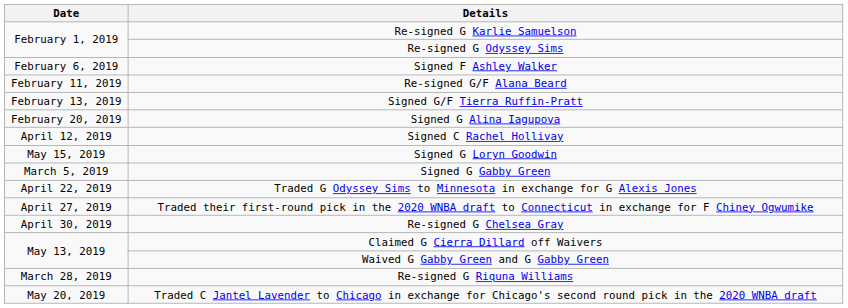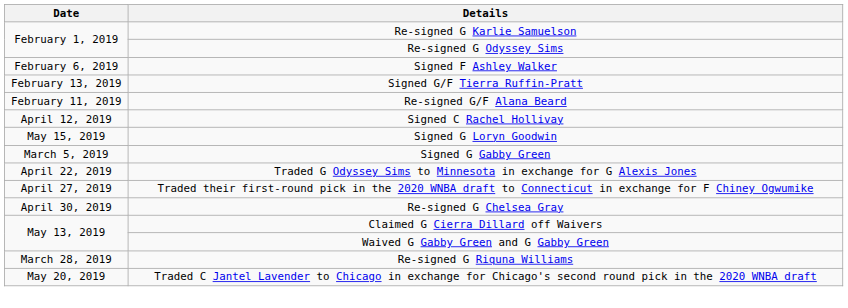rows swapped: (485, 84) <-> (485, 101)
- row: (485, 119)
